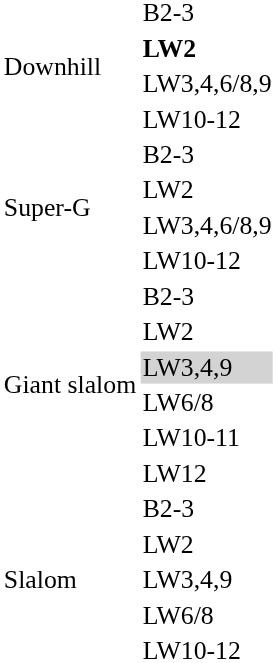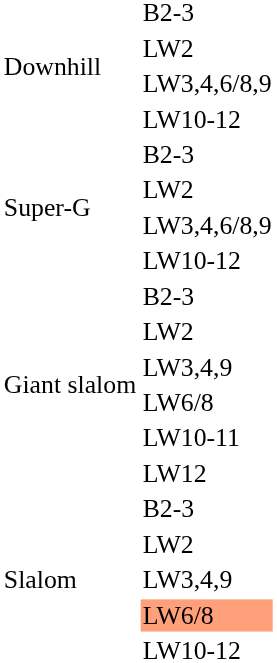(169, 48) bold -> (168, 48) normal
(187, 367) lightgrey background -> (187, 367) no background
(178, 615) no background -> (178, 615) lightsalmon background
